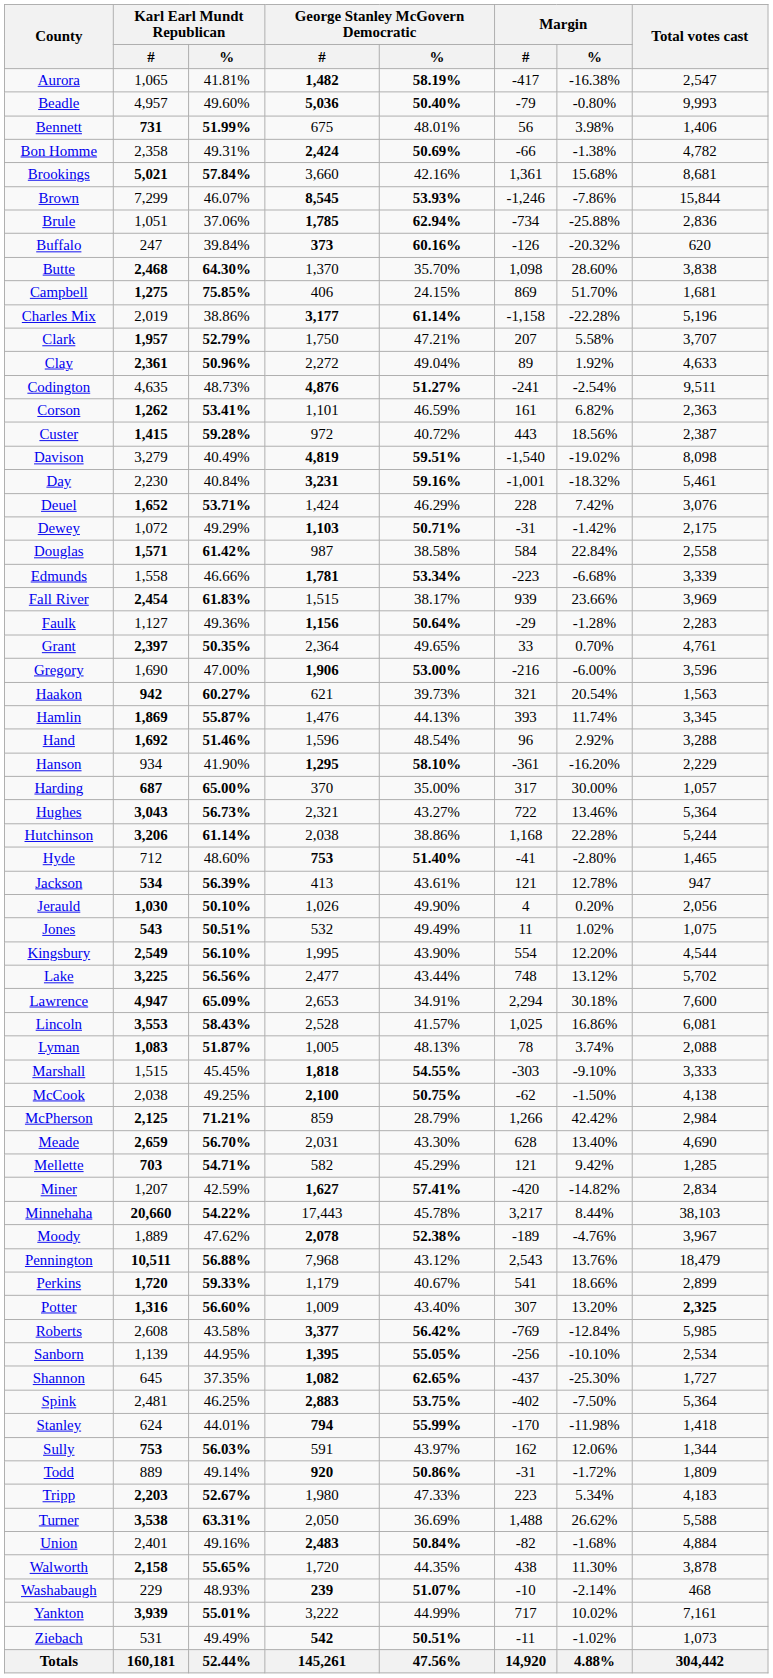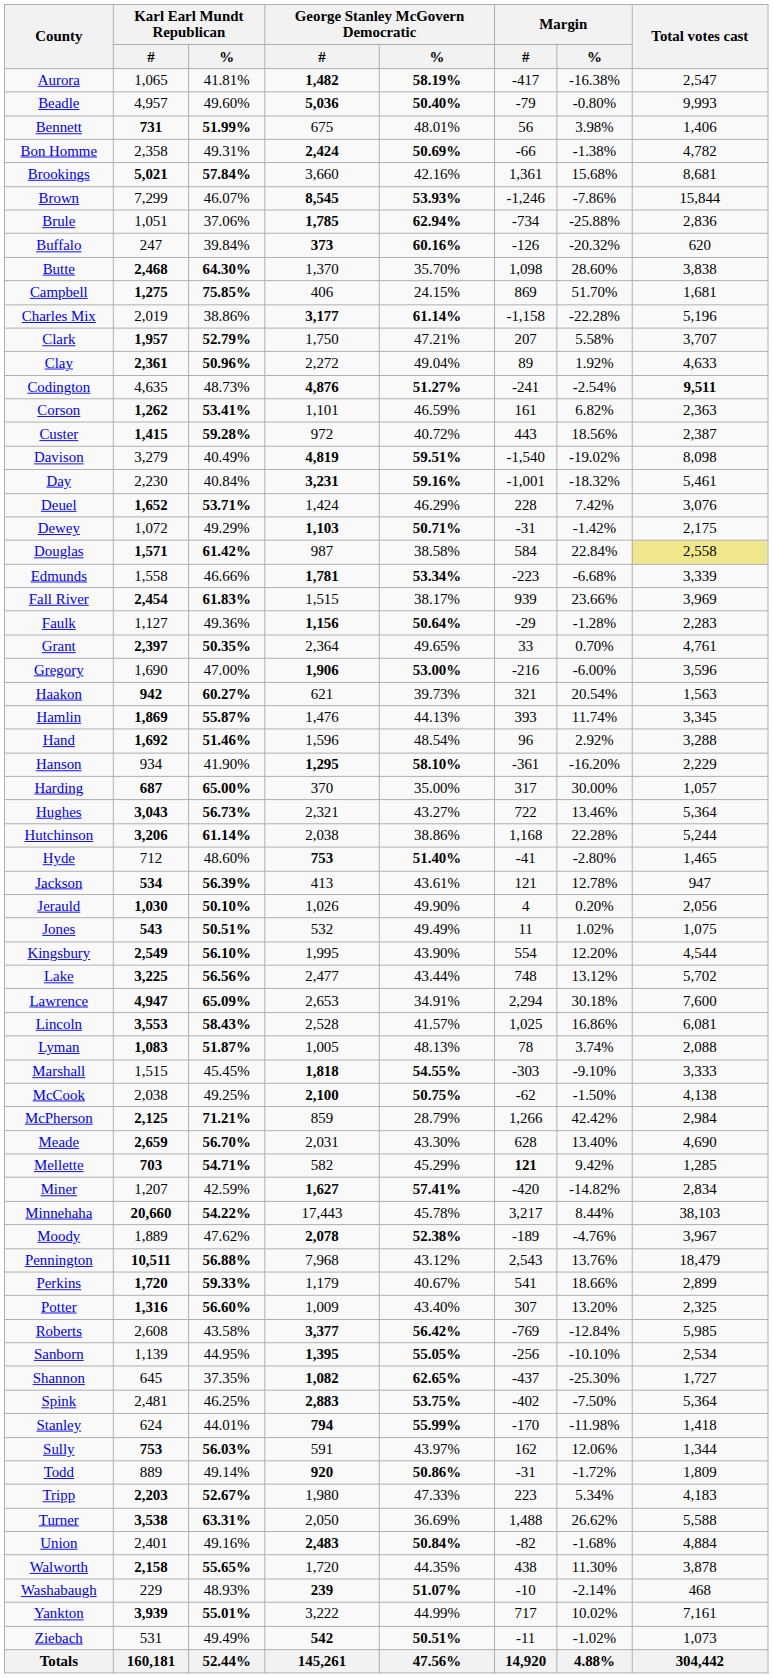(700, 387) normal -> (700, 387) bold
(700, 552) no background -> (700, 552) khaki background
(526, 1165) normal -> (526, 1165) bold
(700, 1307) bold -> (700, 1307) normal
